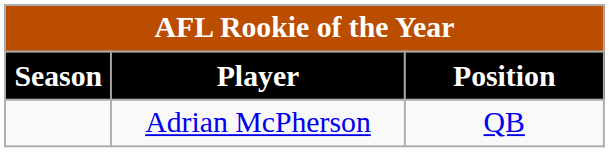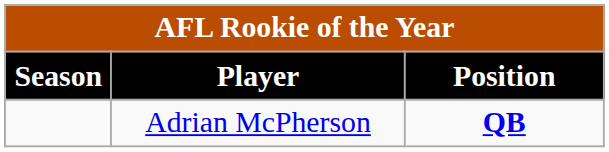(504, 122) normal -> (504, 122) bold
